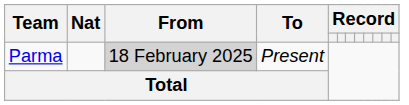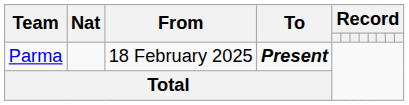(181, 56) lightgrey background -> (181, 56) no background
(293, 56) normal -> (295, 56) bold
